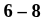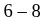(22, 11) bold -> (22, 11) normal
